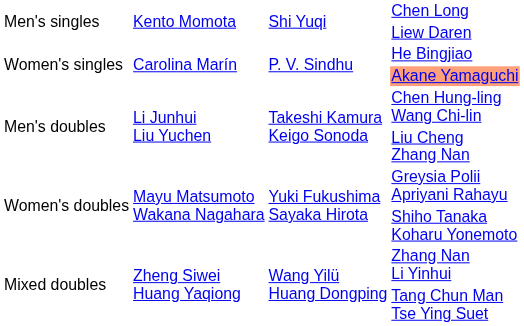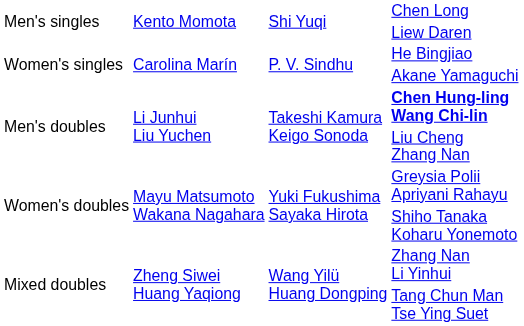(455, 76) lightsalmon background -> (455, 76) no background
(446, 106) normal -> (450, 106) bold
